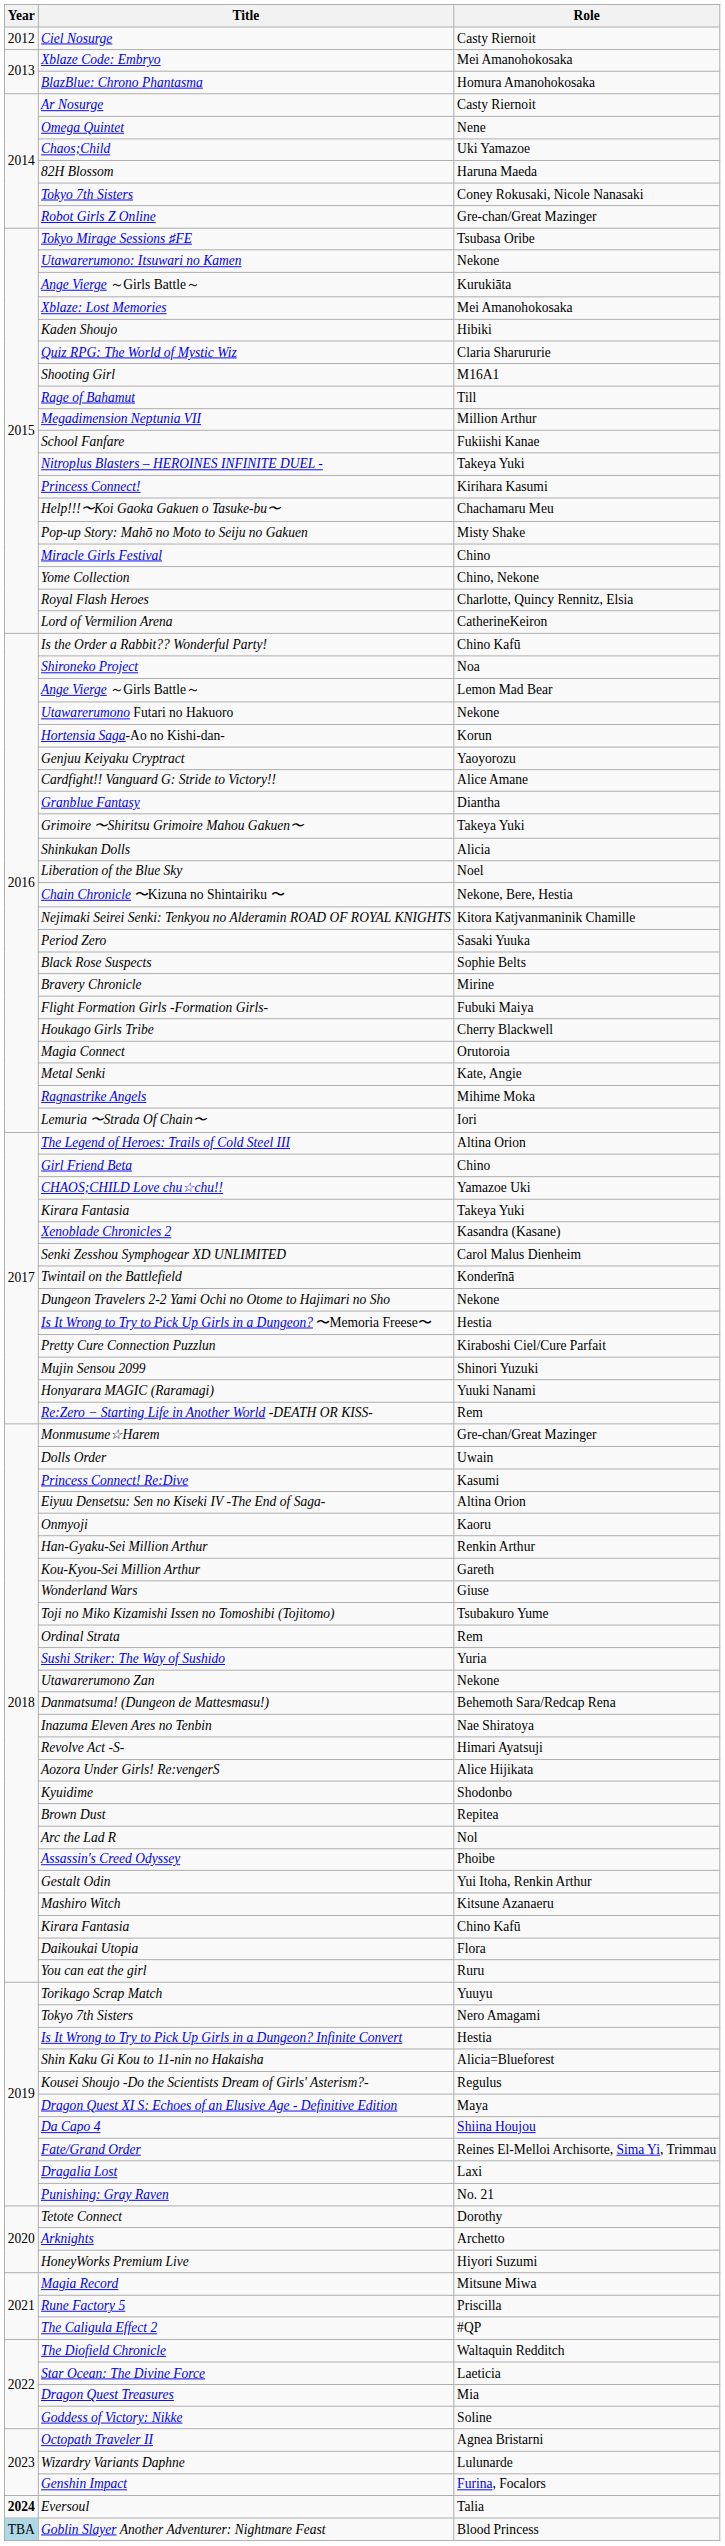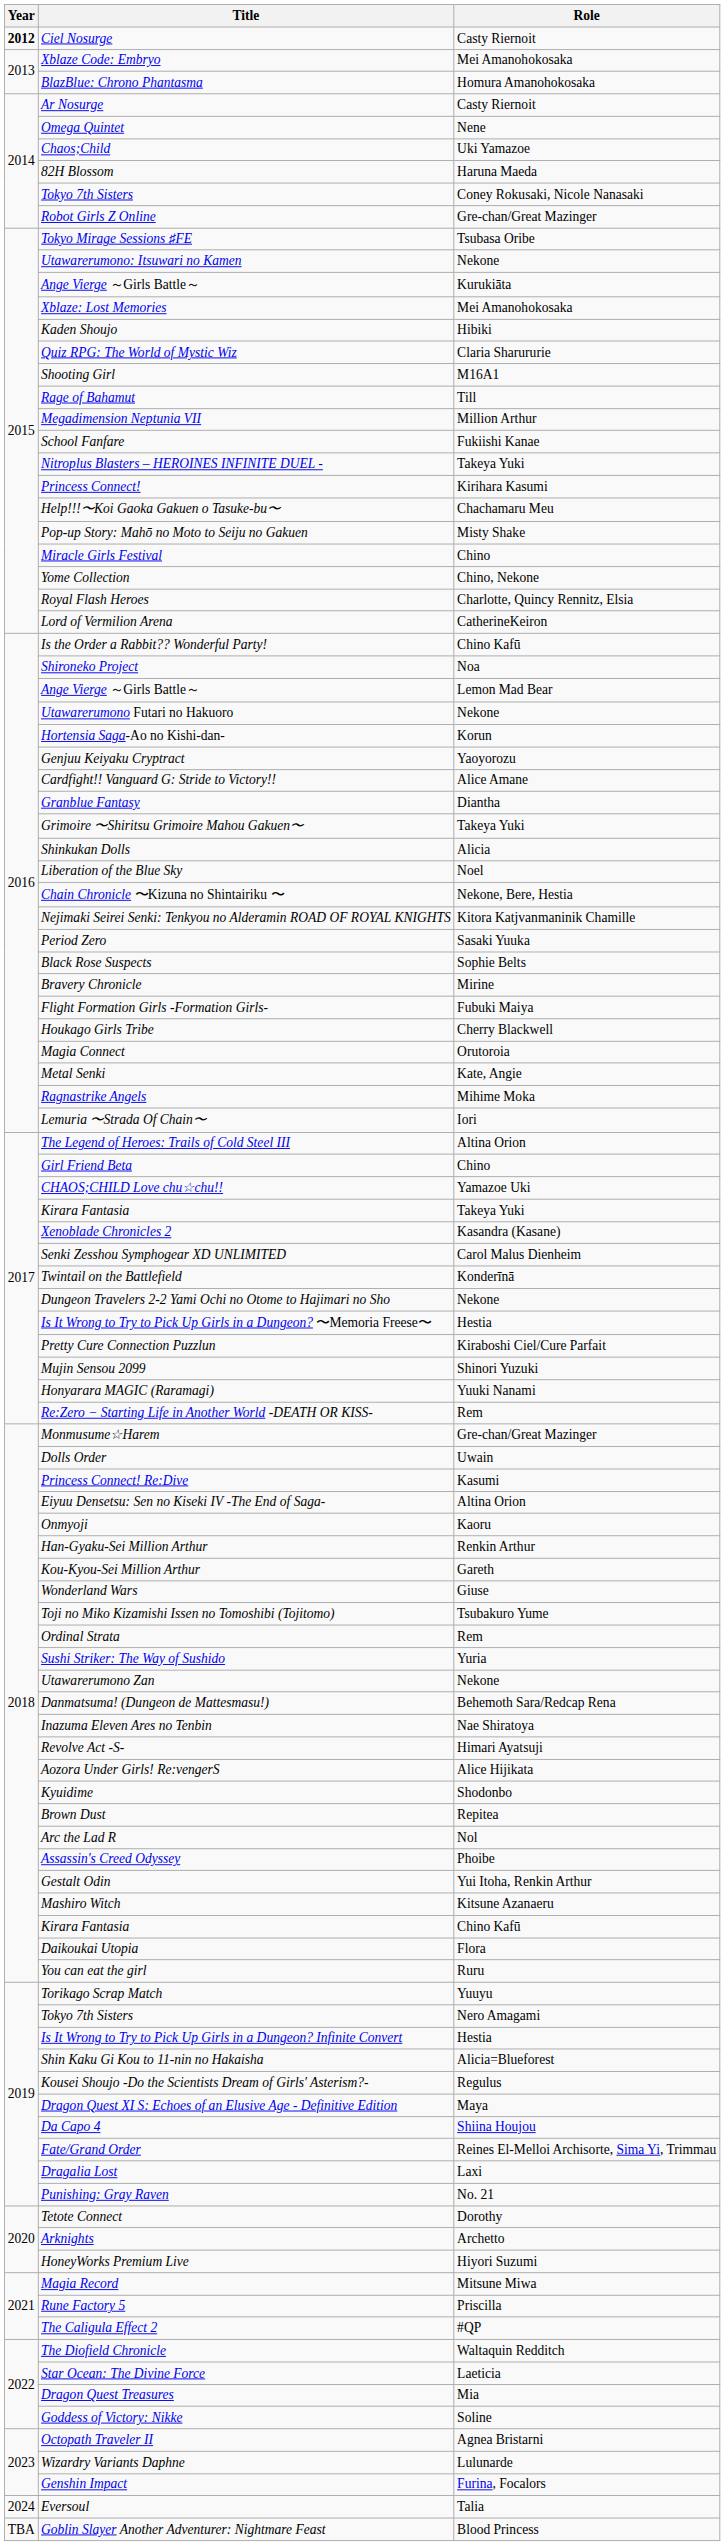(21, 38) normal -> (21, 38) bold
(21, 2507) bold -> (21, 2507) normal
(21, 2529) lightblue background -> (21, 2529) no background
